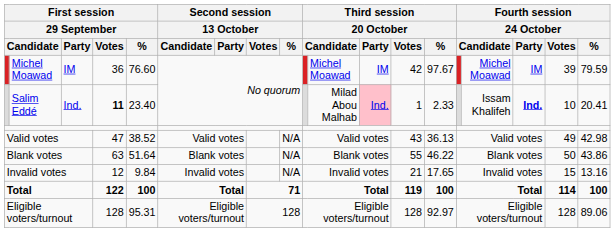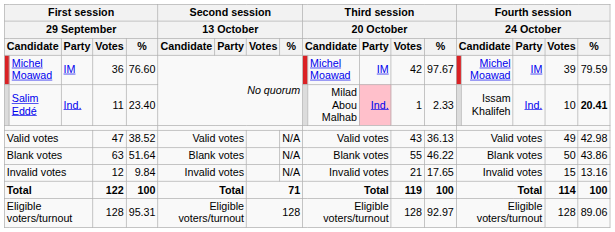(118, 105) bold -> (118, 105) normal
(533, 105) bold -> (533, 105) normal
(594, 105) normal -> (594, 105) bold
